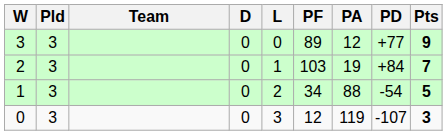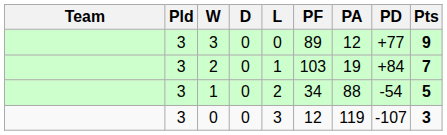columns swapped: (149, 17) <-> (21, 17)
